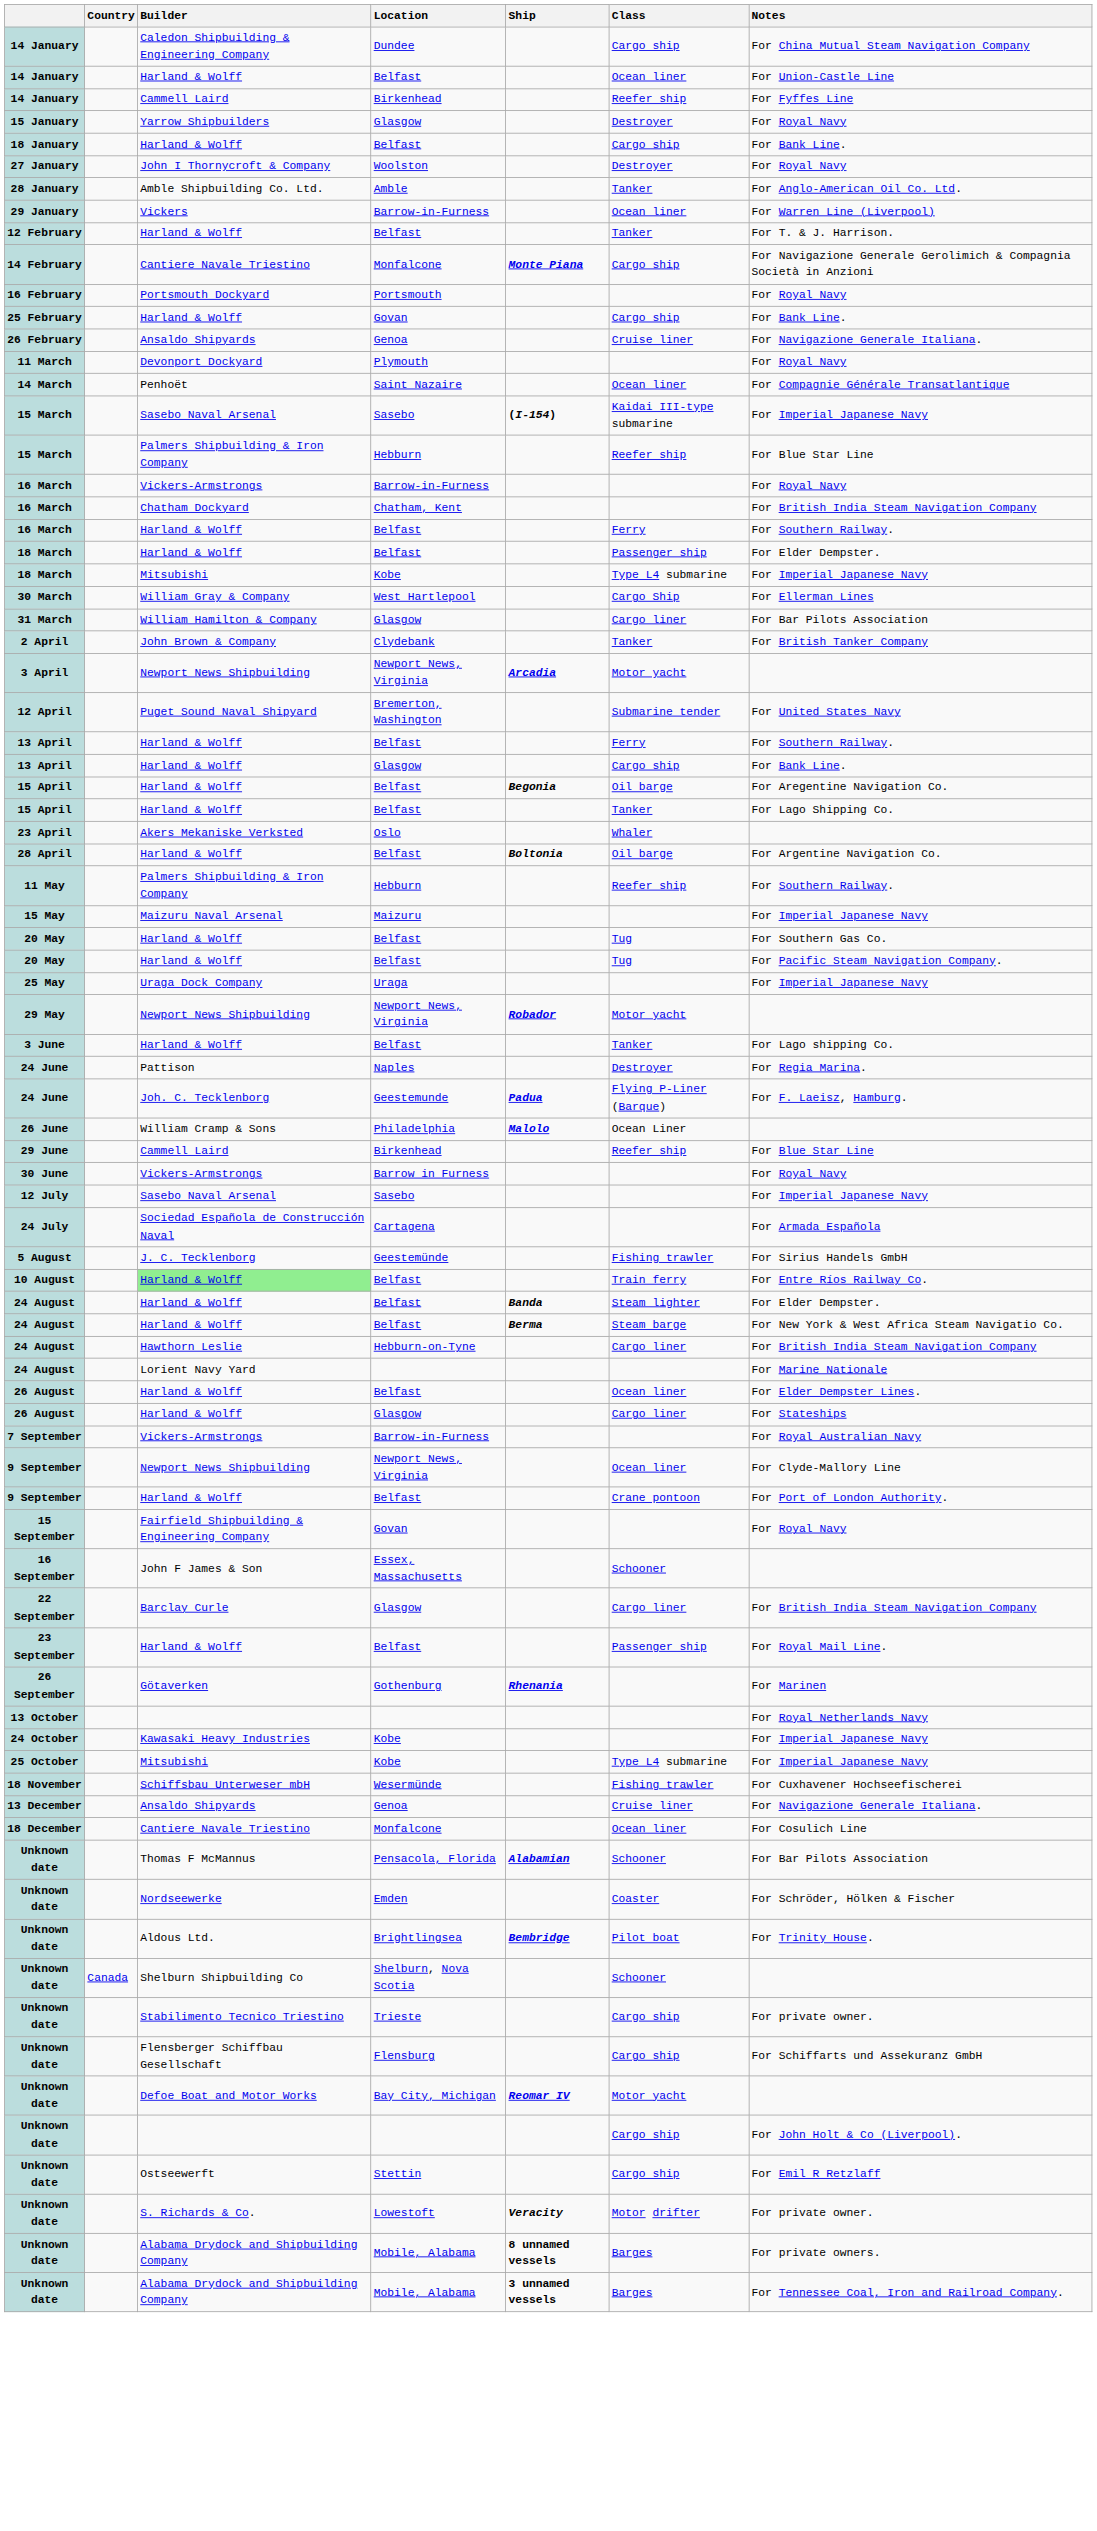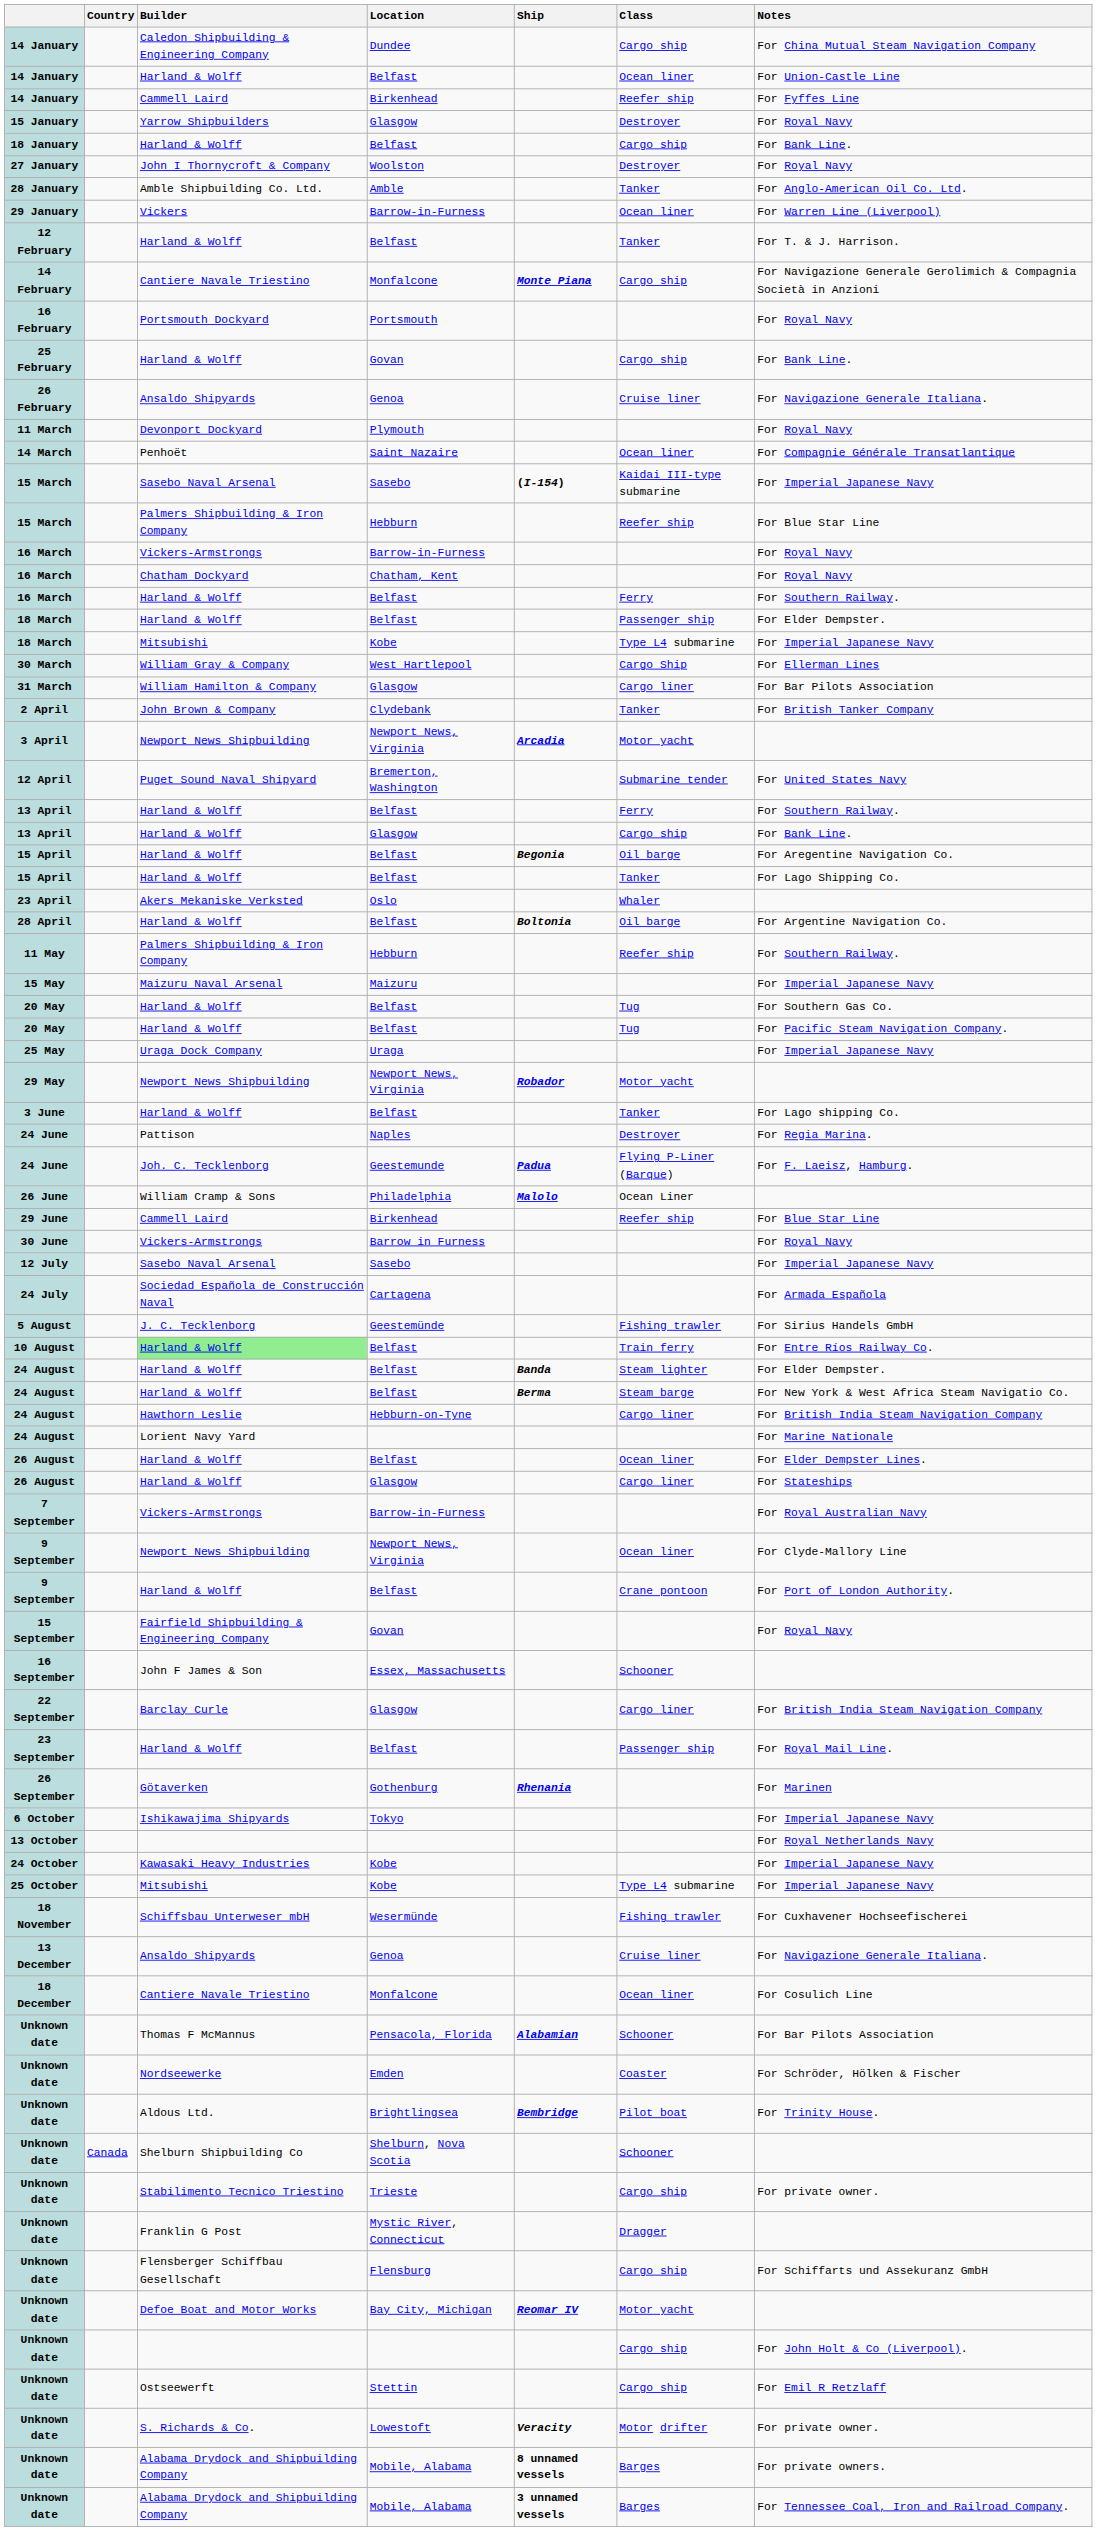(894, 508) For British India Steam Navigation Company -> (805, 576) For Royal Navy
+ row: (44, 1819)
+ row: (44, 2231)
